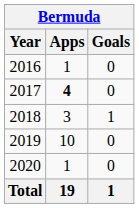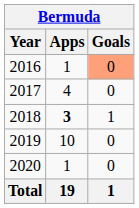(111, 66) no background -> (111, 66) lightsalmon background
(67, 91) bold -> (67, 91) normal
(67, 116) normal -> (67, 116) bold
